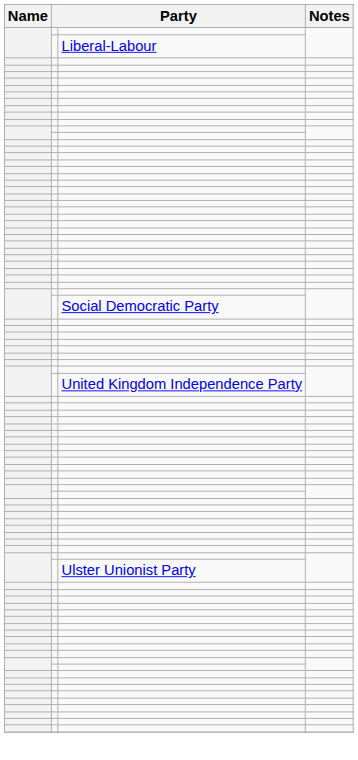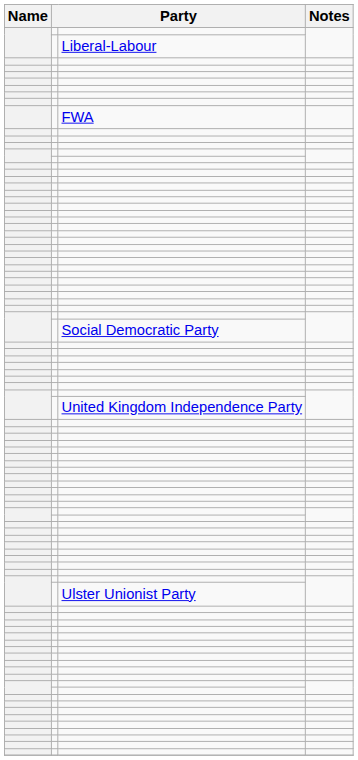+ row: (28, 117)
